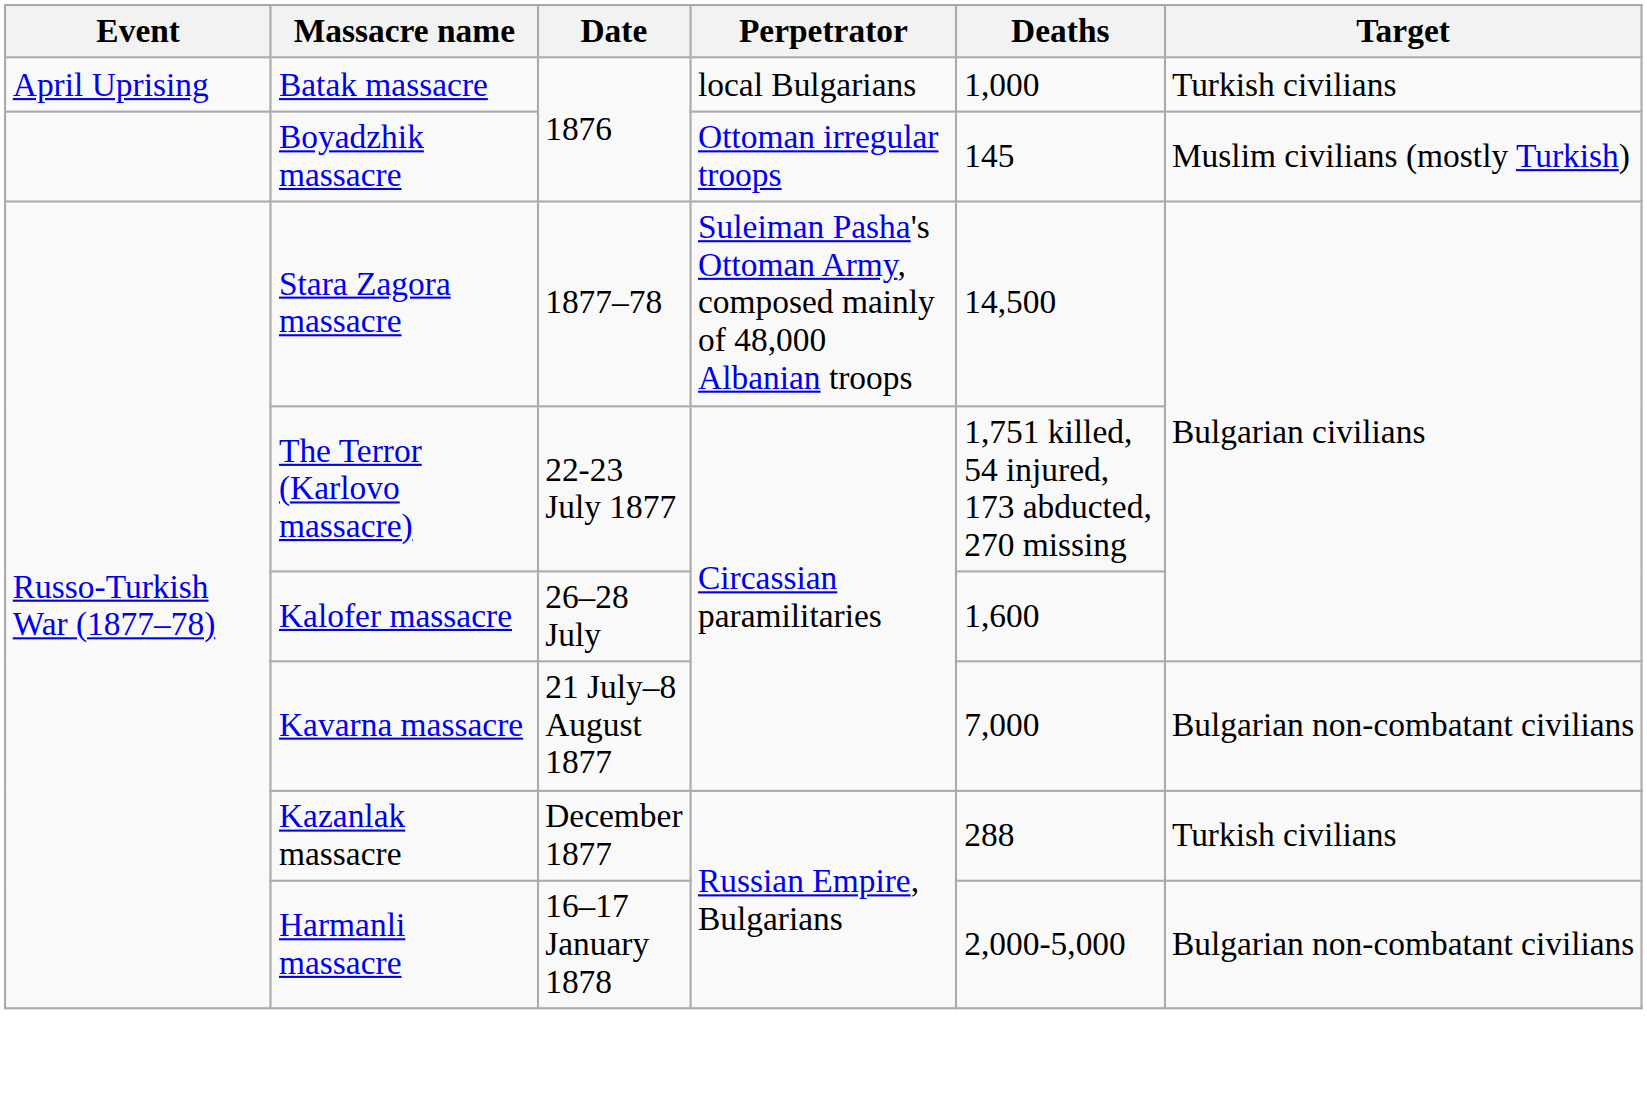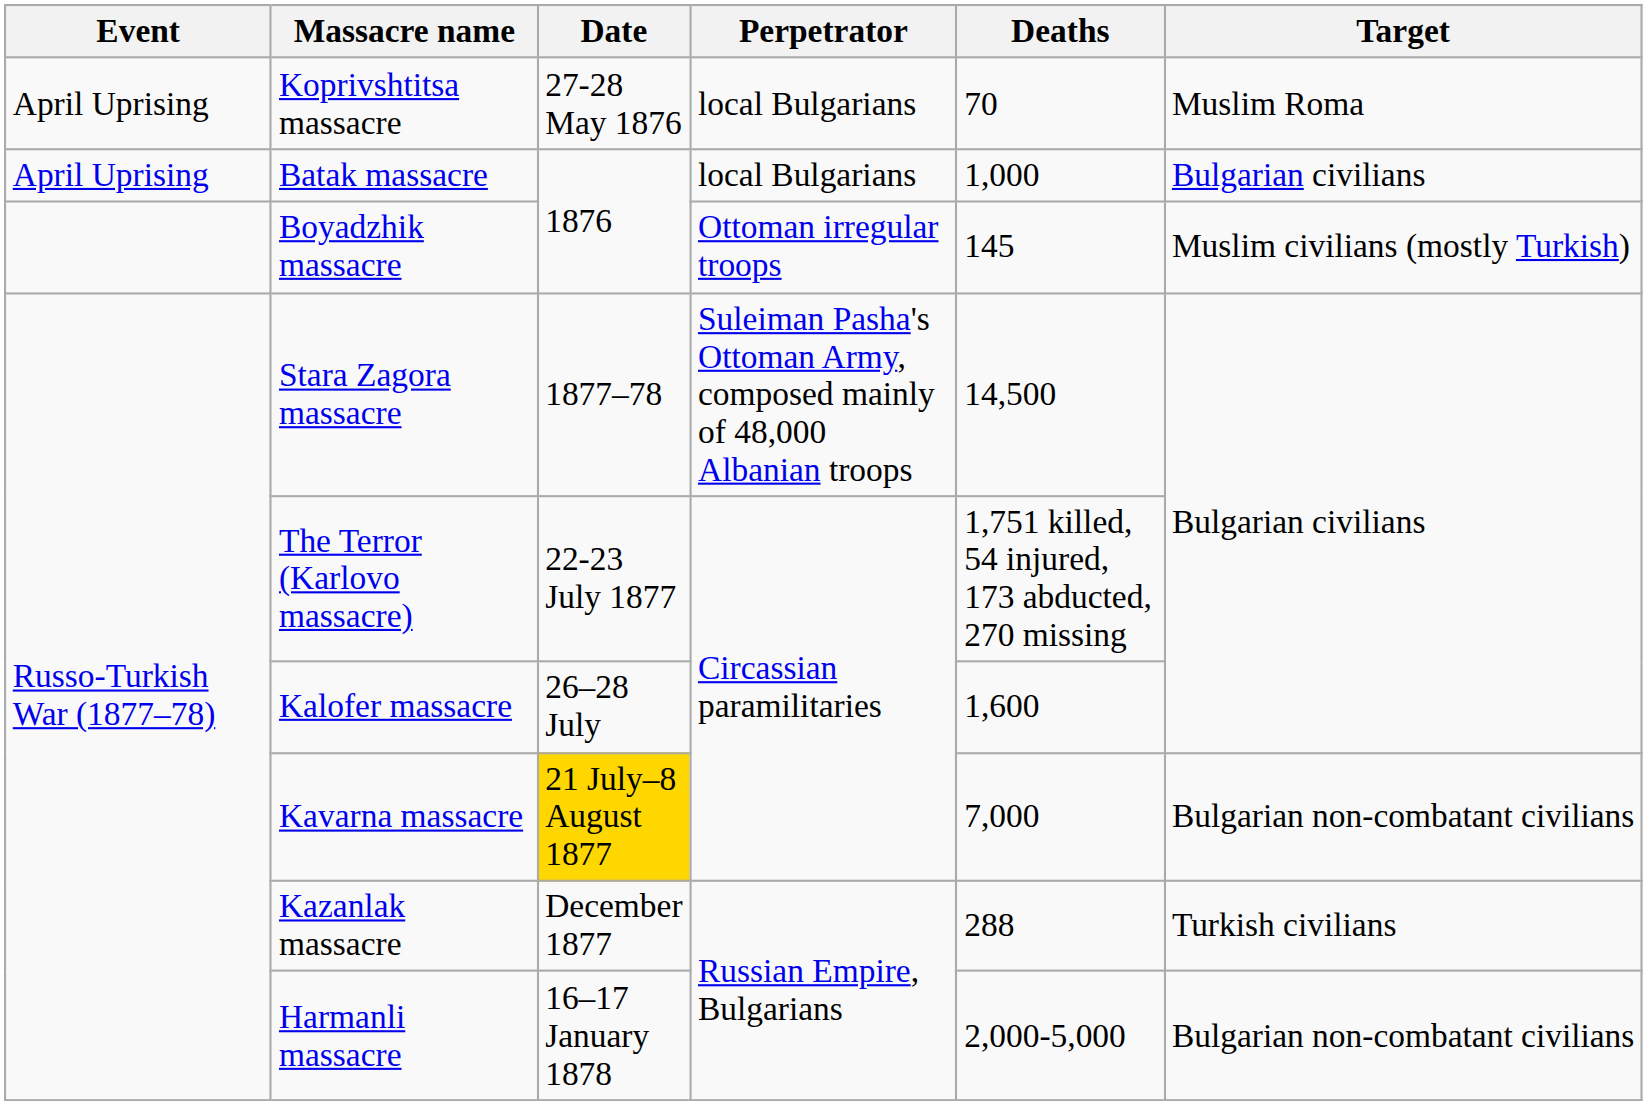+ row: (369, 102)
(1284, 84) Turkish civilians -> (1299, 174) Bulgarian civilians
(611, 725) no background -> (611, 816) gold background
